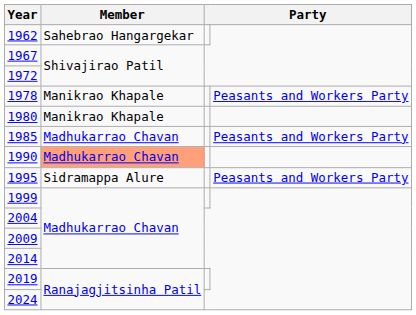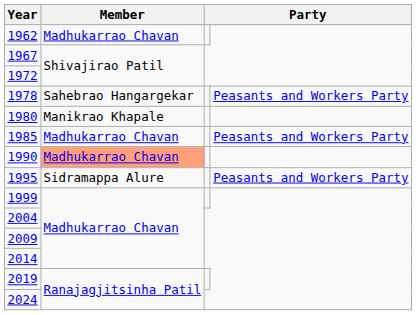(119, 35) Sahebrao Hangargekar -> (111, 35) Madhukarrao Chavan
(104, 96) Manikrao Khapale -> (119, 96) Sahebrao Hangargekar
